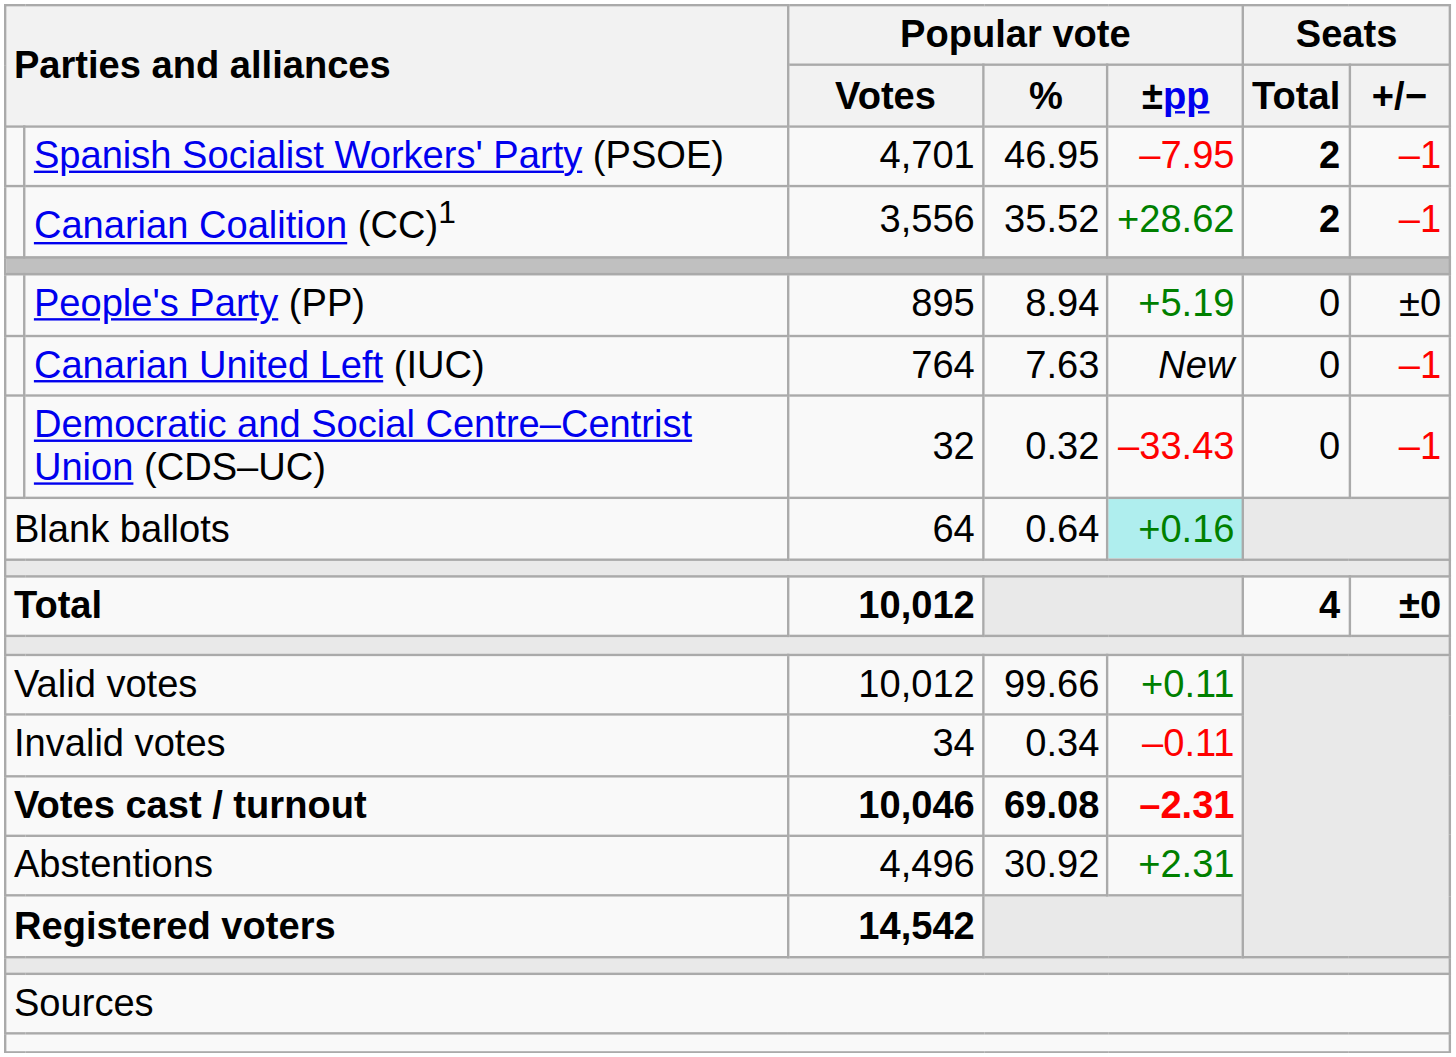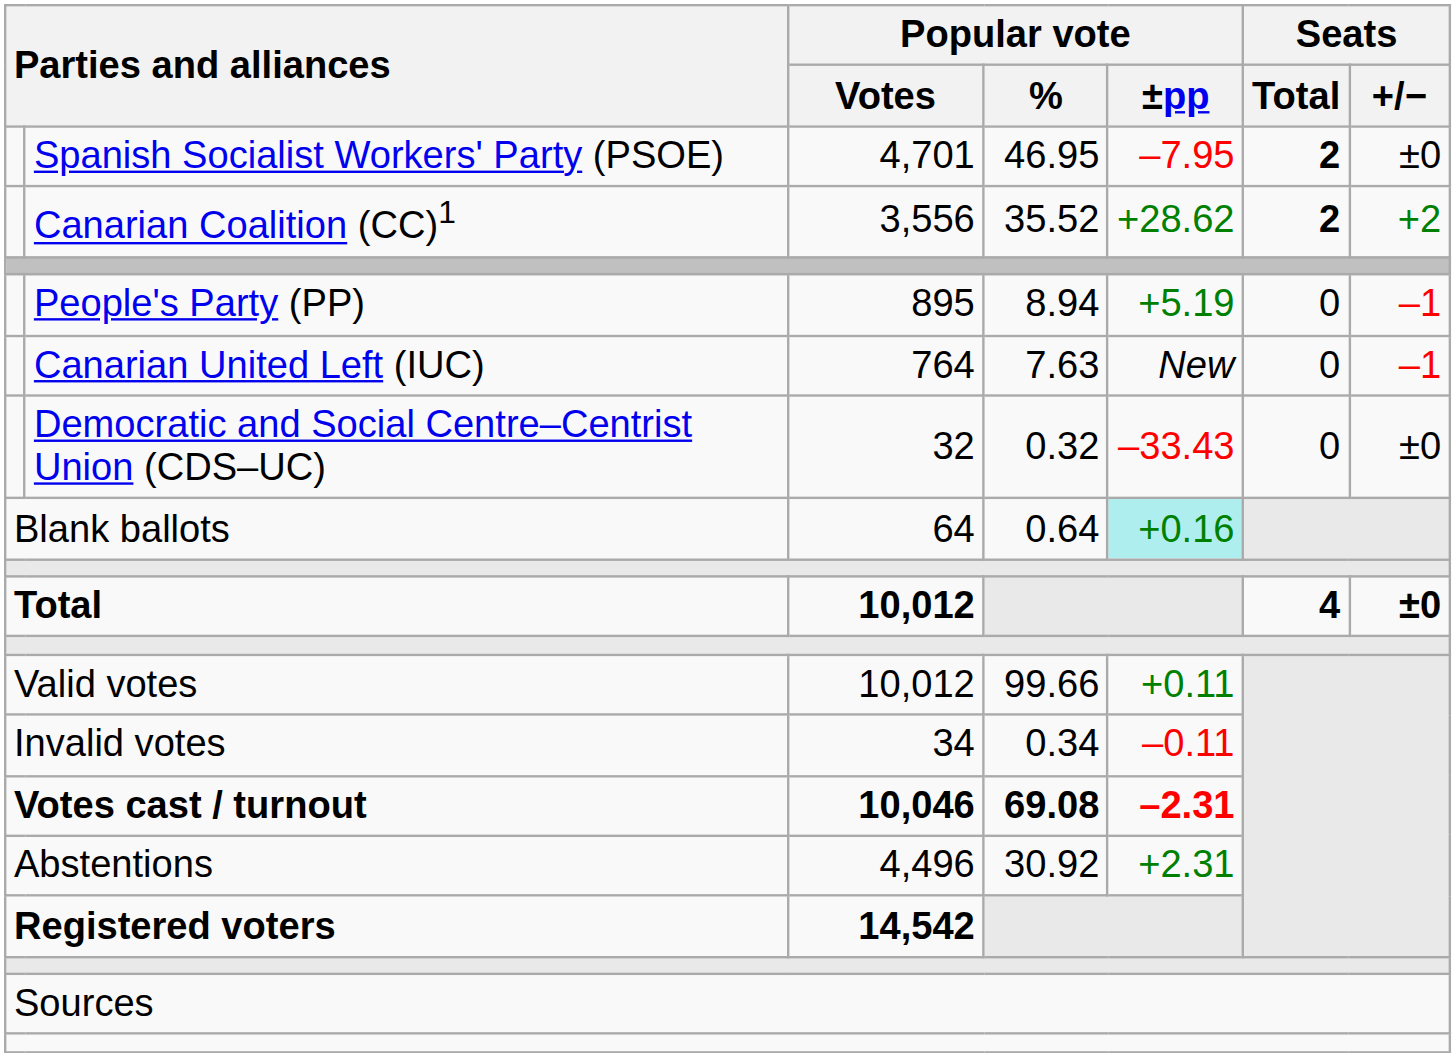(1420, 155) –1 -> (1420, 155) ±0
(1420, 221) –1 -> (1419, 221) +2
(1420, 304) ±0 -> (1420, 304) –1
(1420, 446) –1 -> (1420, 446) ±0
